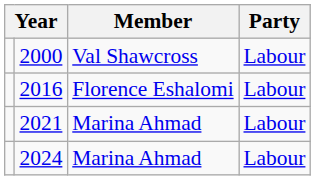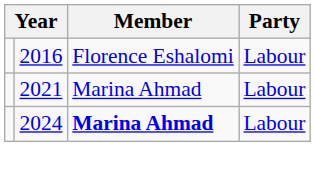- row: (41, 55)
(137, 157) normal -> (143, 123) bold
